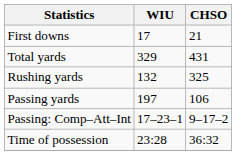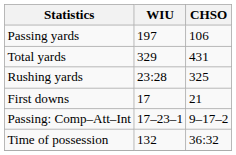rows swapped: (38, 35) <-> (43, 98)
(147, 77) 132 -> (152, 77) 23:28
(152, 139) 23:28 -> (147, 139) 132
